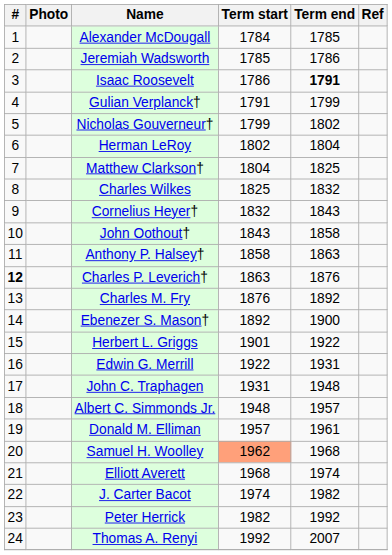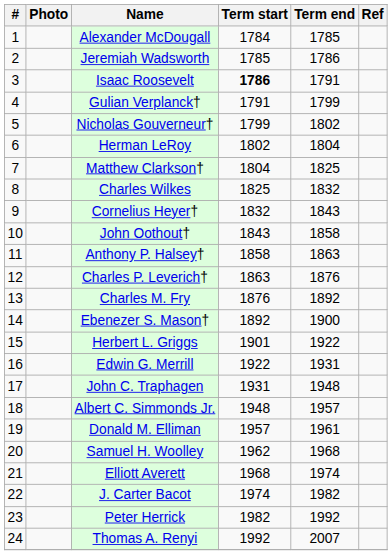(255, 80) normal -> (255, 80) bold
(325, 80) bold -> (325, 80) normal
(15, 277) bold -> (15, 277) normal
(255, 451) lightsalmon background -> (255, 451) no background
